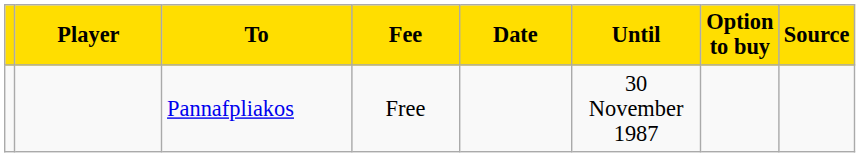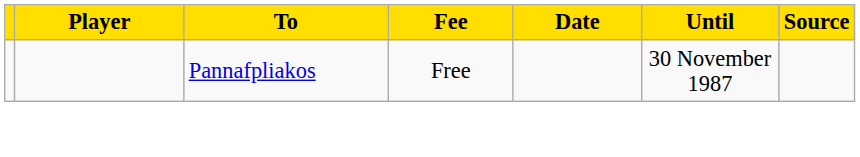- column: (740, 34)
